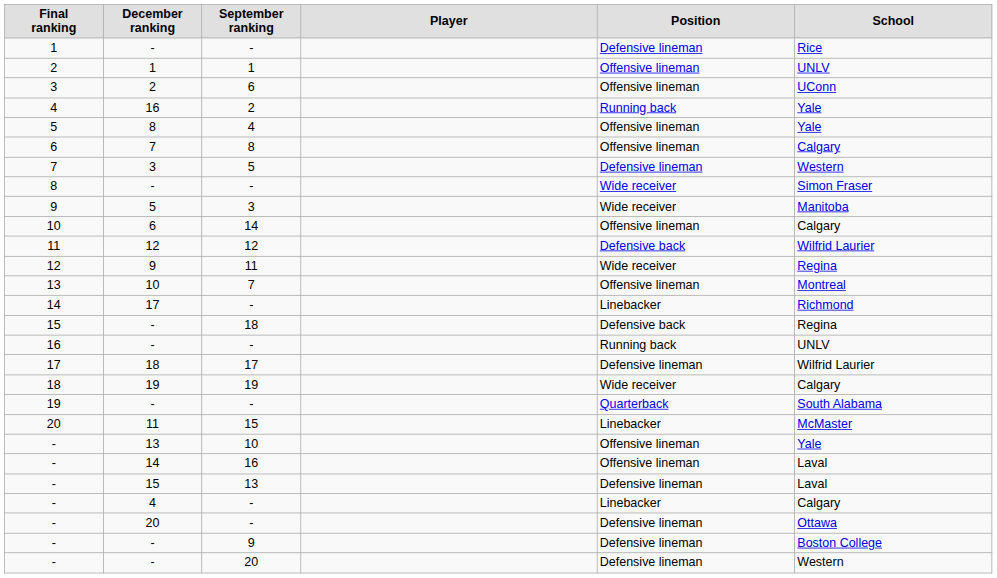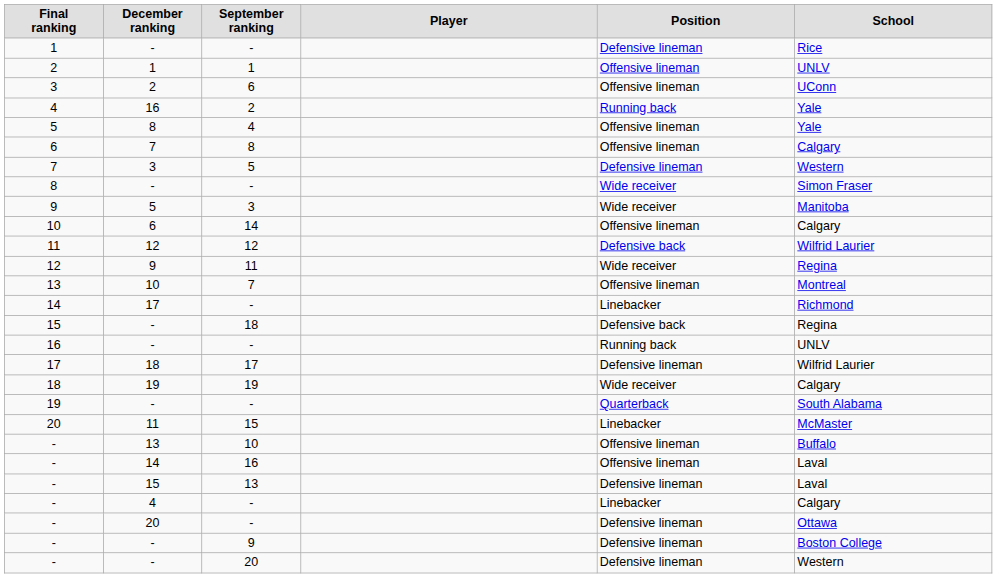(809, 444) Yale -> (817, 444) Buffalo
